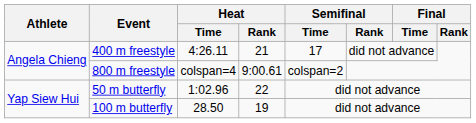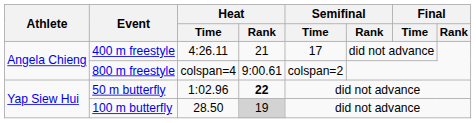(262, 90) normal -> (262, 90) bold
(262, 109) no background -> (262, 109) lightgrey background
